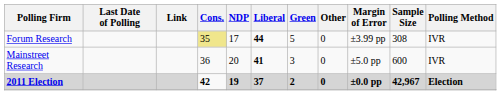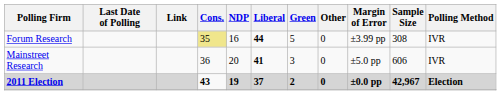(234, 39) 17 -> (234, 39) 16
(400, 60) 600 -> (400, 60) 606
(205, 81) 42 -> (205, 81) 43
